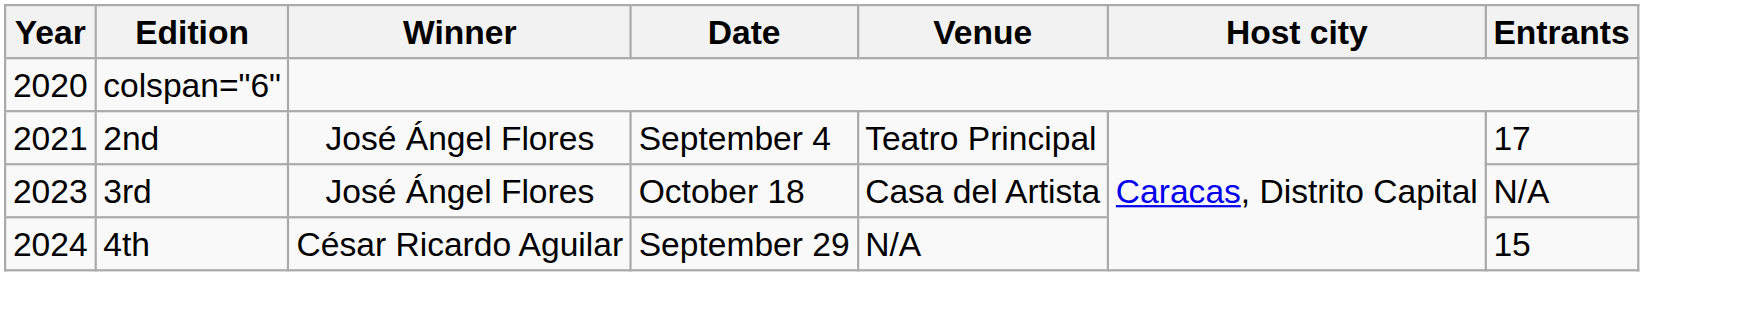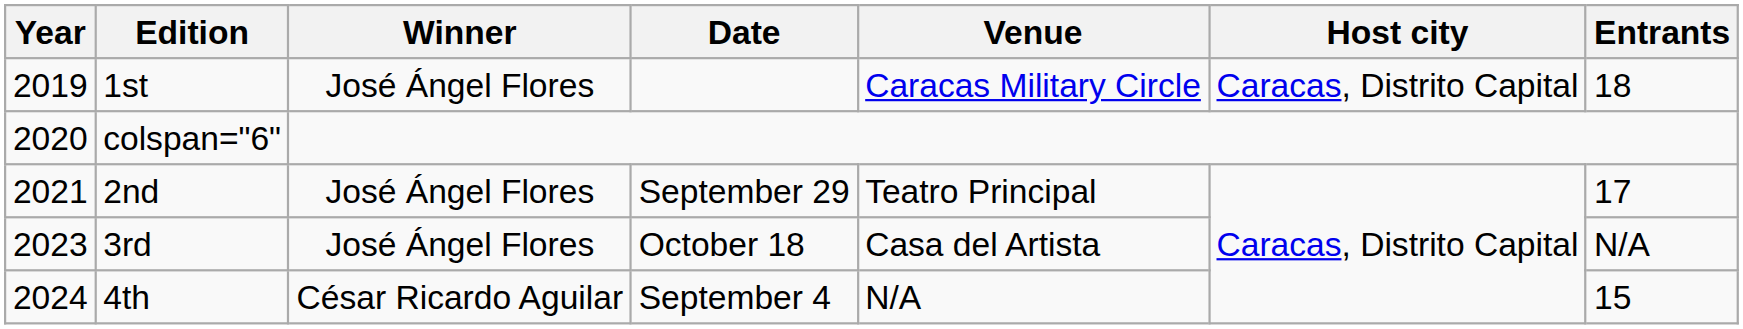+ row: (126, 85)
(735, 138) September 4 -> (744, 191) September 29
(744, 245) September 29 -> (735, 298) September 4
